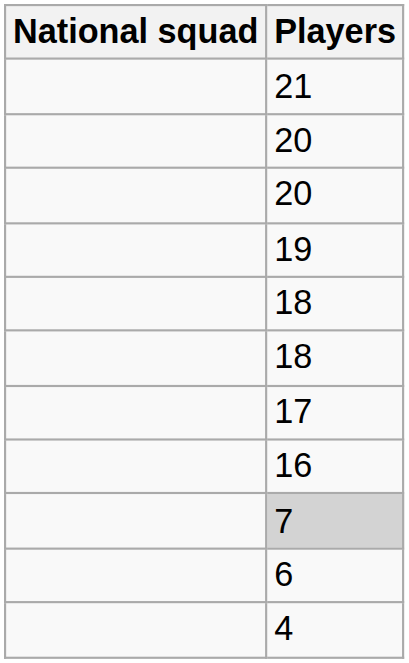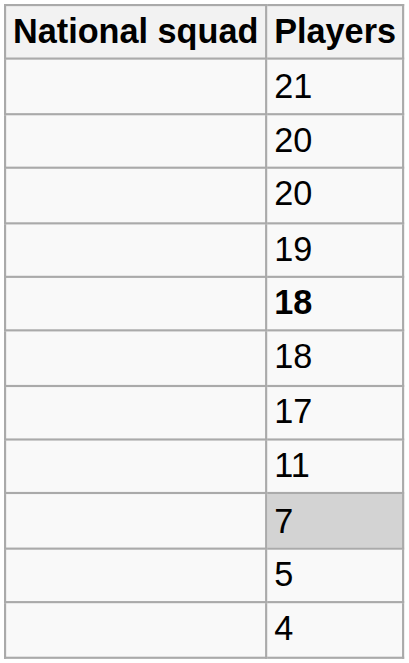(293, 303) normal -> (293, 303) bold
(293, 466) 16 -> (292, 466) 11
(284, 574) 6 -> (284, 574) 5
